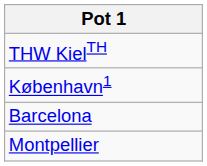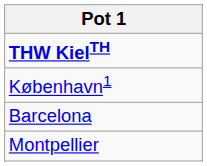(58, 50) normal -> (59, 50) bold
